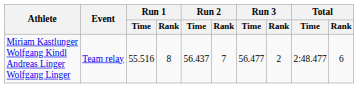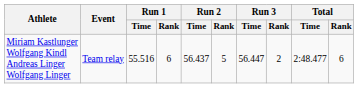(169, 59) 8 -> (169, 59) 6
(224, 59) 7 -> (224, 59) 5
(251, 59) 56.477 -> (251, 59) 56.447
